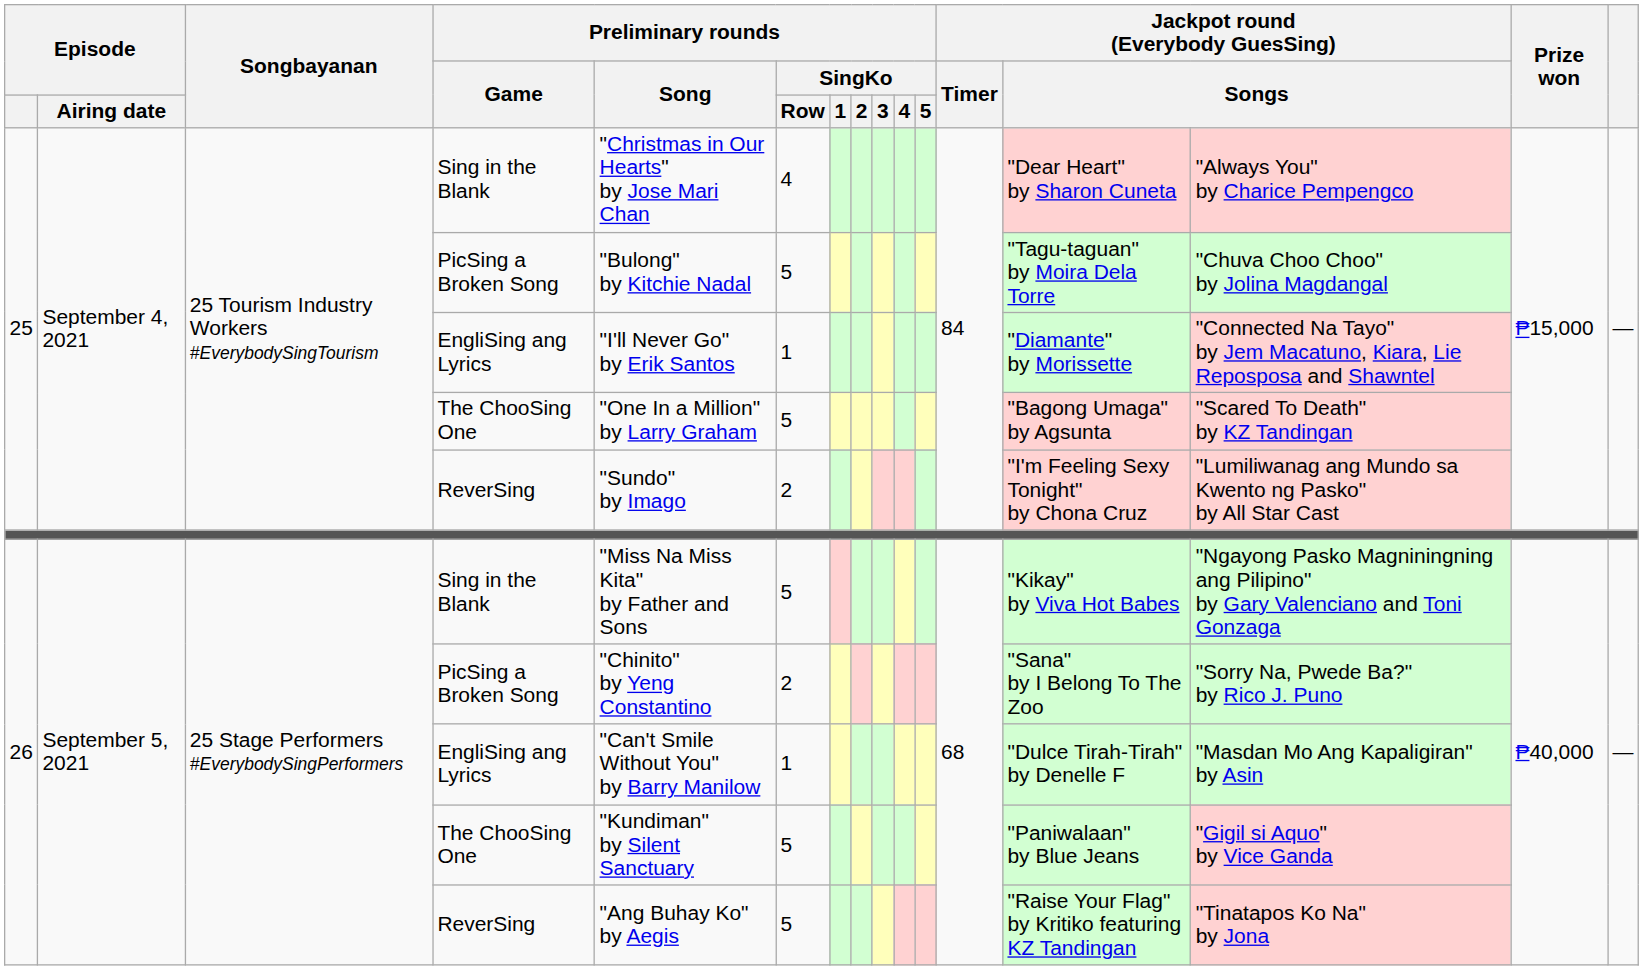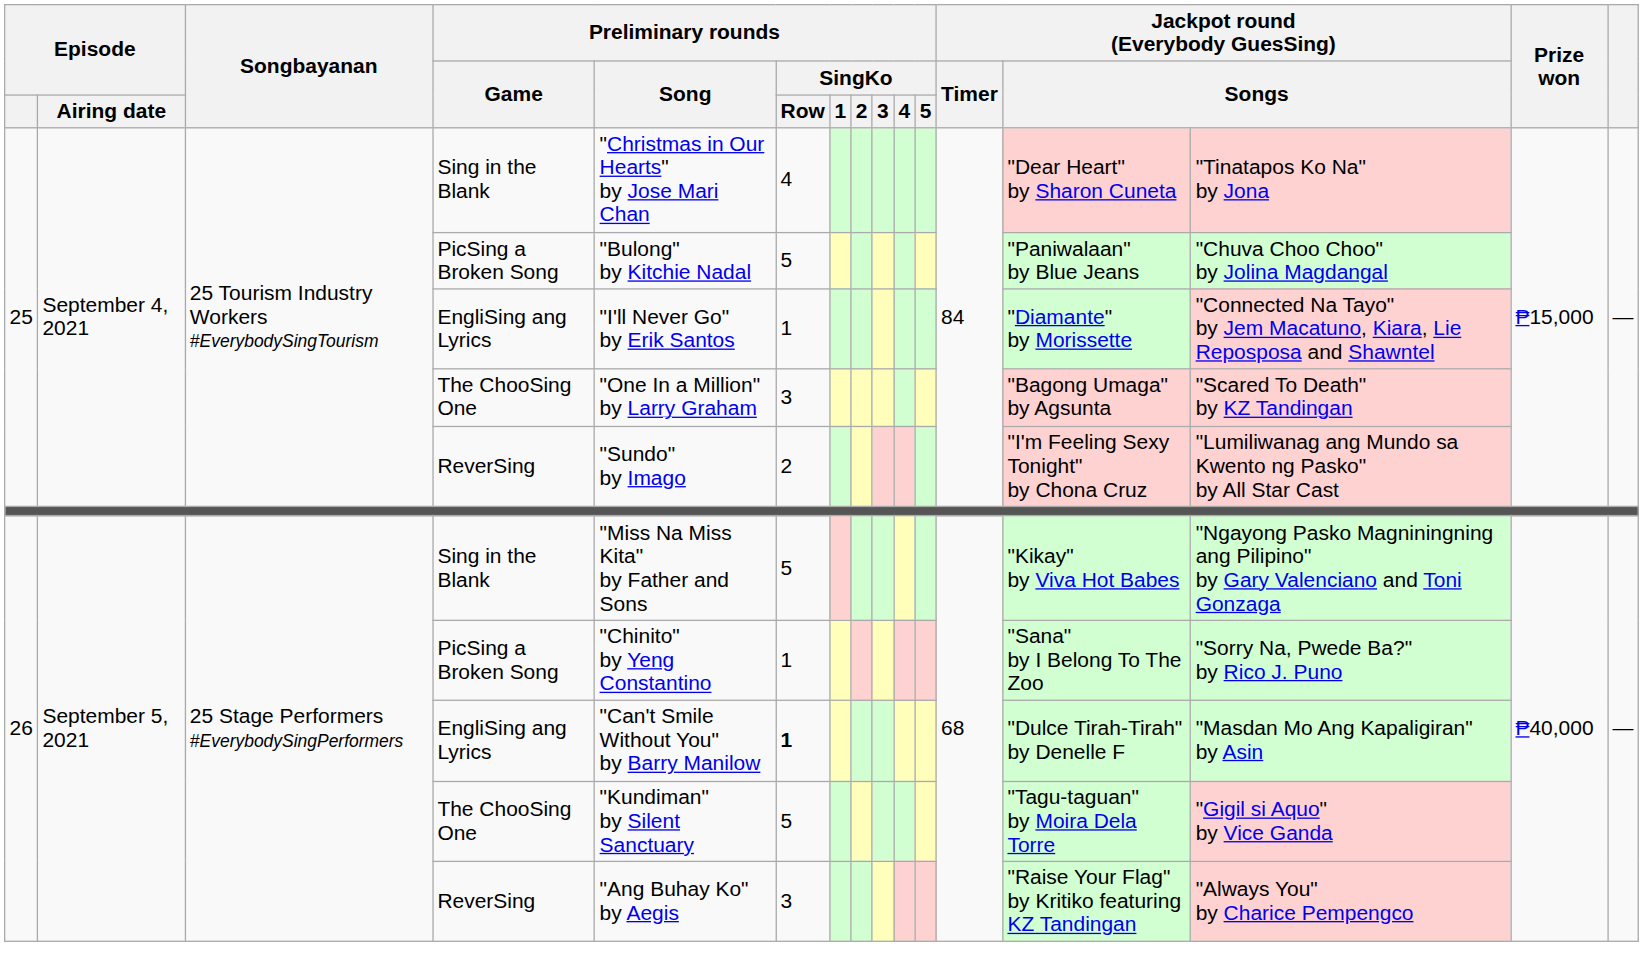(1305, 179) "Always You" by Charice Pempengco -> (1281, 179) "Tinatapos Ko Na" by Jona
(1073, 271) "Tagu-taguan" by Moira Dela Torre -> (1073, 260) "Paniwalaan" by Blue Jeans
(786, 420) 5 -> (786, 397) 3
(786, 683) 2 -> (786, 660) 1
(786, 764) normal -> (786, 740) bold
(1073, 844) "Paniwalaan" by Blue Jeans -> (1073, 820) "Tagu-taguan" by Moira Dela Torre
(786, 924) 5 -> (786, 901) 3
(1281, 924) "Tinatapos Ko Na" by Jona -> (1305, 901) "Always You" by Charice Pempengco
